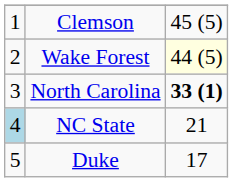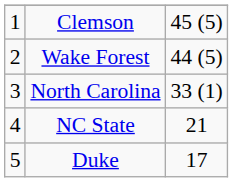(197, 56) lightyellow background -> (197, 56) no background
(197, 90) bold -> (197, 90) normal
(15, 124) lightblue background -> (15, 124) no background
